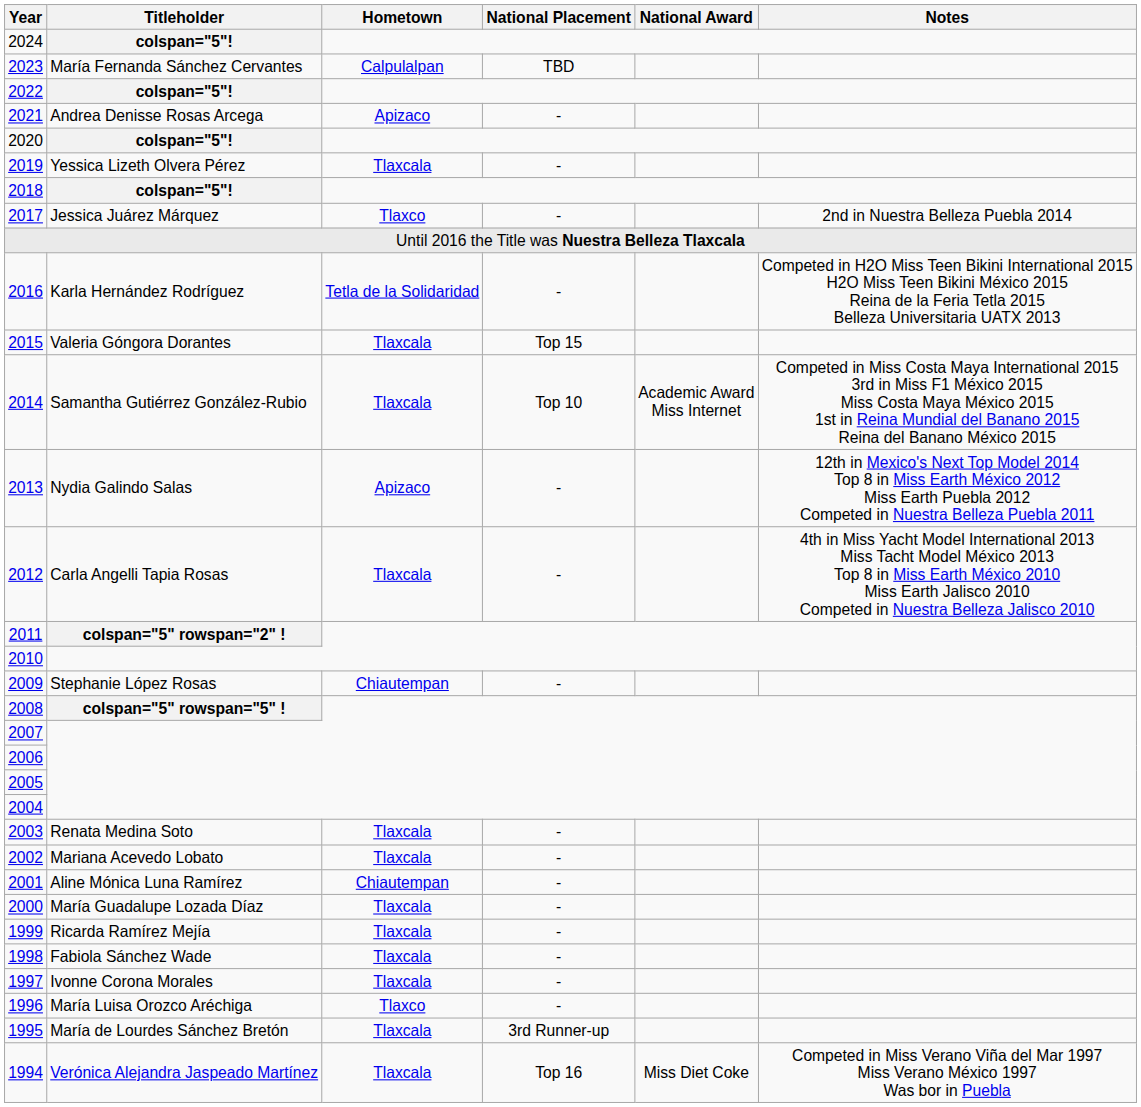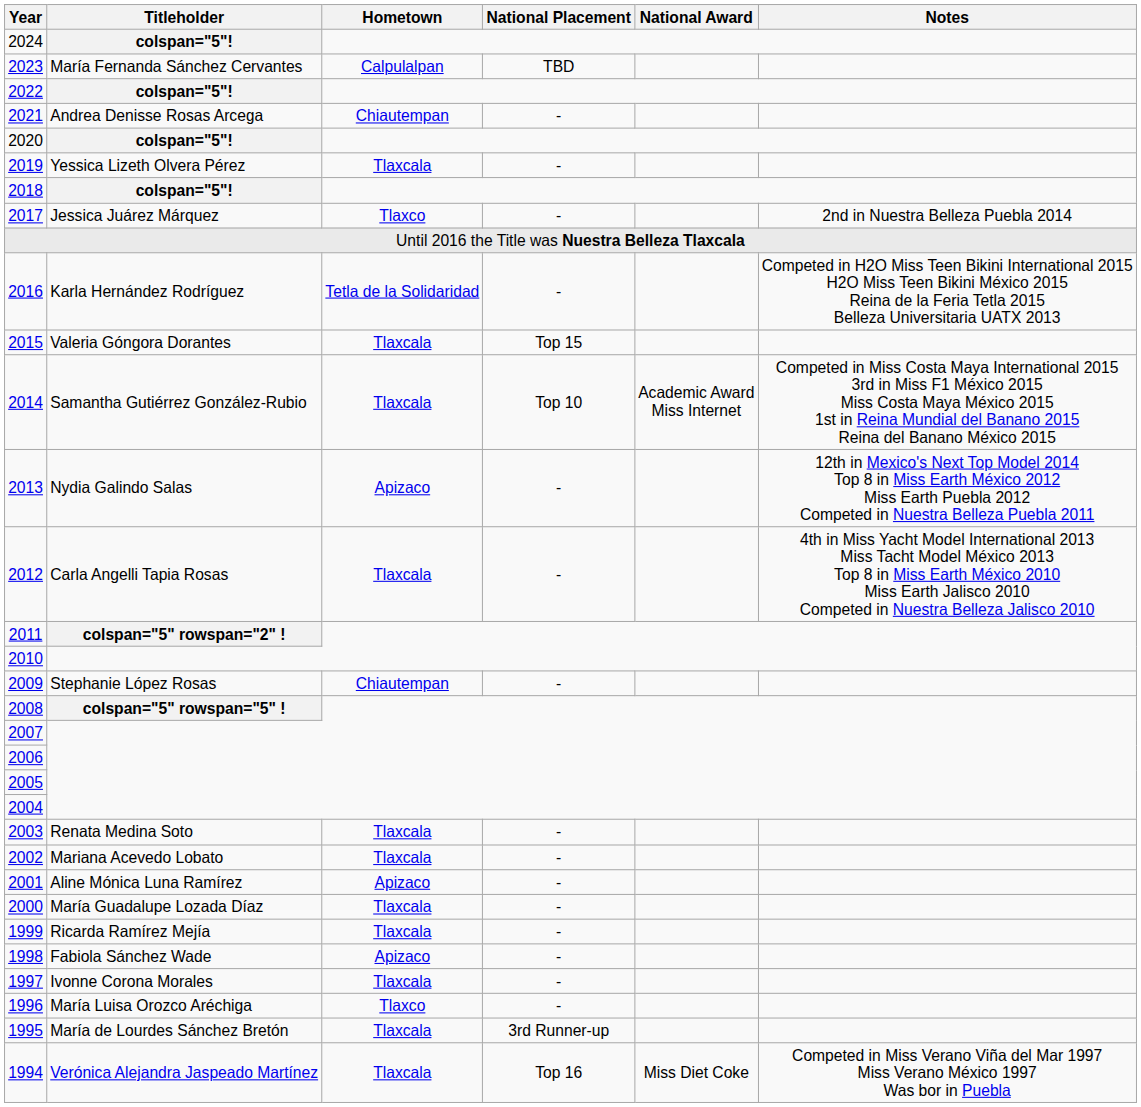(402, 116) Apizaco -> (402, 116) Chiautempan
(402, 882) Chiautempan -> (402, 882) Apizaco
(402, 956) Tlaxcala -> (402, 956) Apizaco
